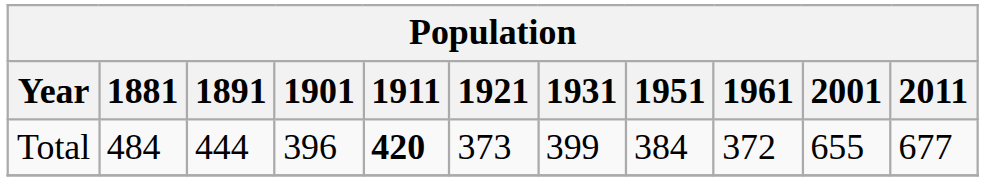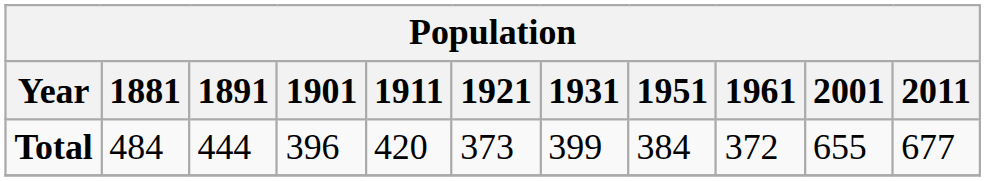(54, 146) normal -> (54, 146) bold
(398, 146) bold -> (401, 146) normal
